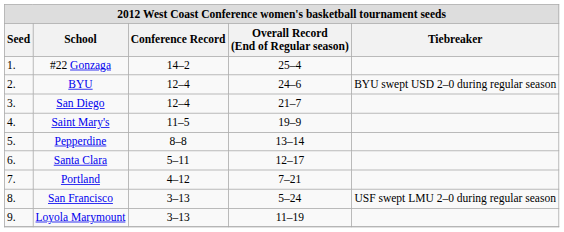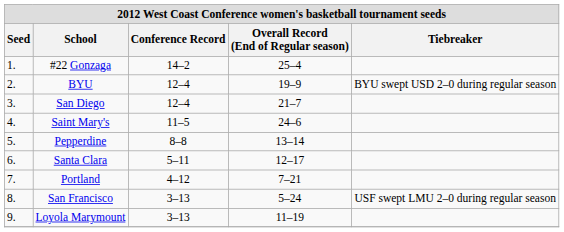(290, 84) 24–6 -> (290, 84) 19–9
(290, 122) 19–9 -> (290, 122) 24–6
